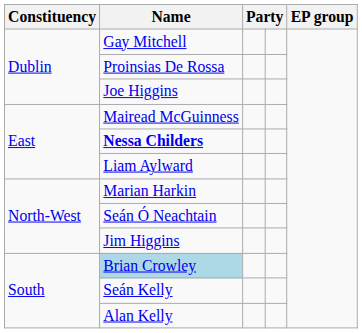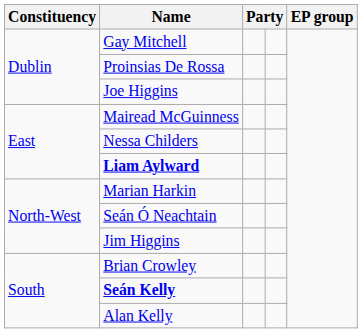(153, 141) bold -> (151, 141) normal
(148, 166) normal -> (151, 166) bold
(150, 265) lightblue background -> (150, 265) no background
(138, 290) normal -> (139, 290) bold
